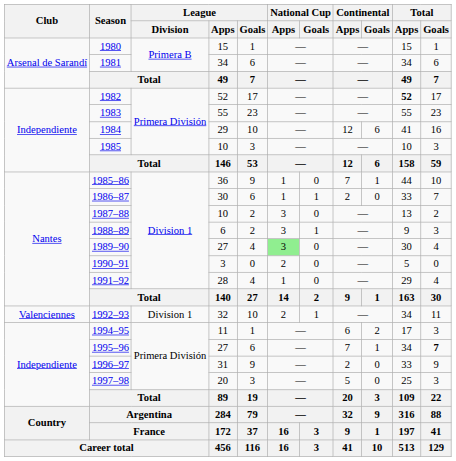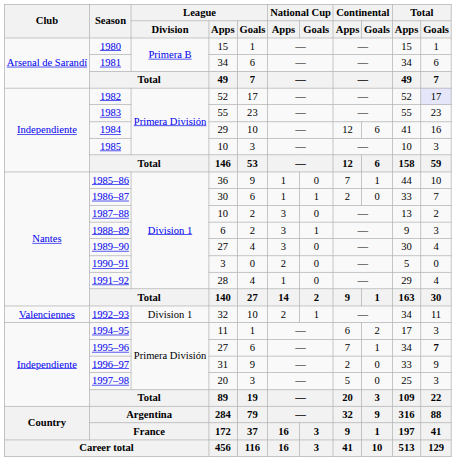(407, 96) bold -> (407, 96) normal
(436, 96) no background -> (436, 96) lavender background
(283, 247) lightgreen background -> (283, 247) no background
